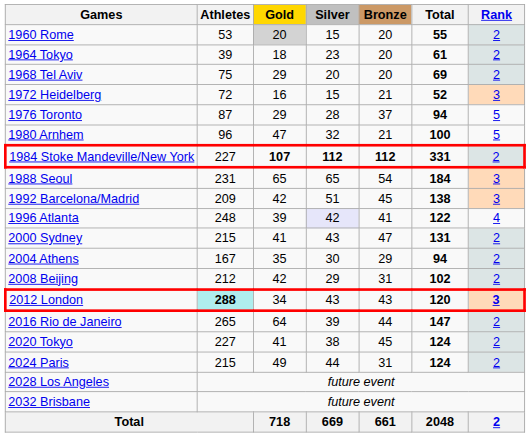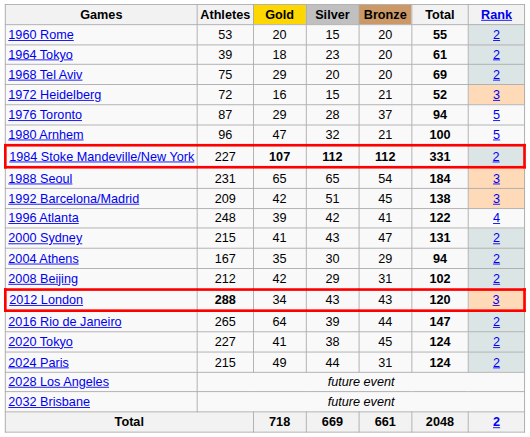(280, 35) lightgrey background -> (280, 35) no background
(332, 219) lavender background -> (332, 219) no background
(225, 300) paleturquoise background -> (225, 300) no background
(496, 300) bold -> (496, 300) normal
